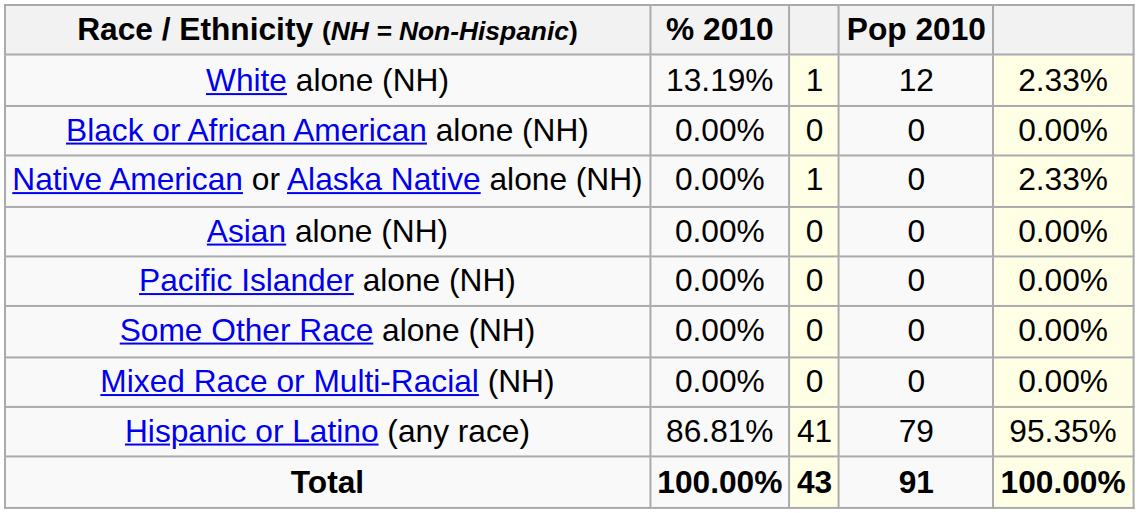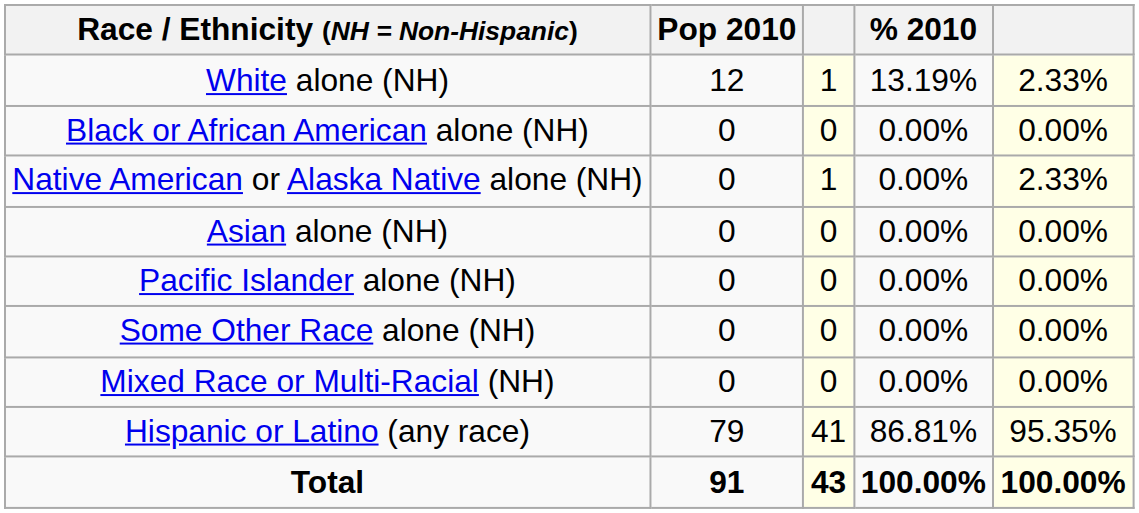columns swapped: (916, 29) <-> (720, 29)
